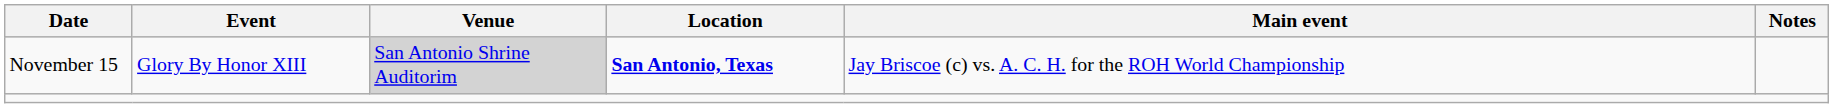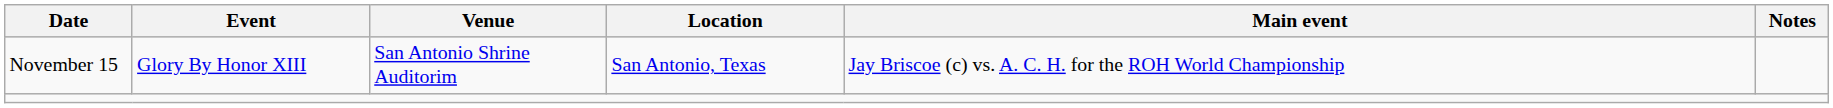(452, 64) lightgrey background -> (452, 64) no background
(692, 64) bold -> (689, 64) normal
